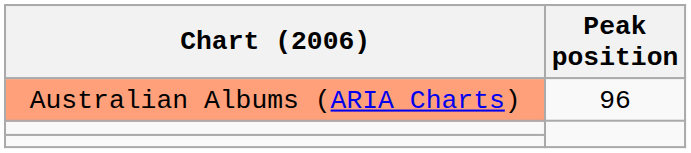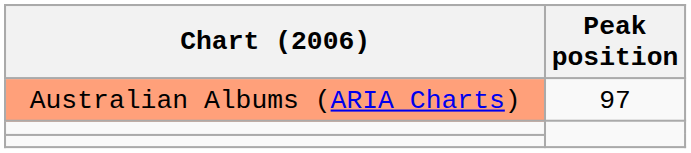(615, 100) 96 -> (615, 100) 97
